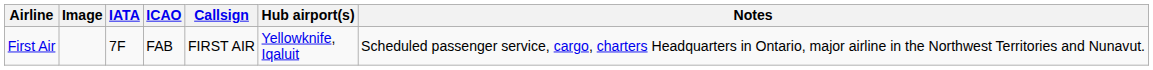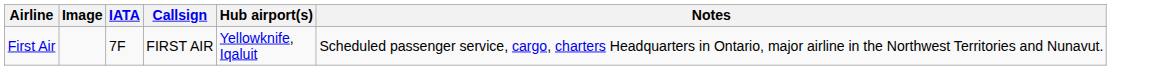- column: (164, 15)
